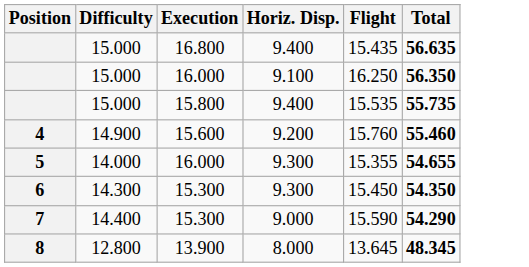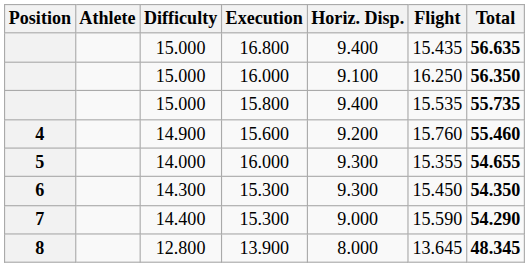+ column: (107, 18)
